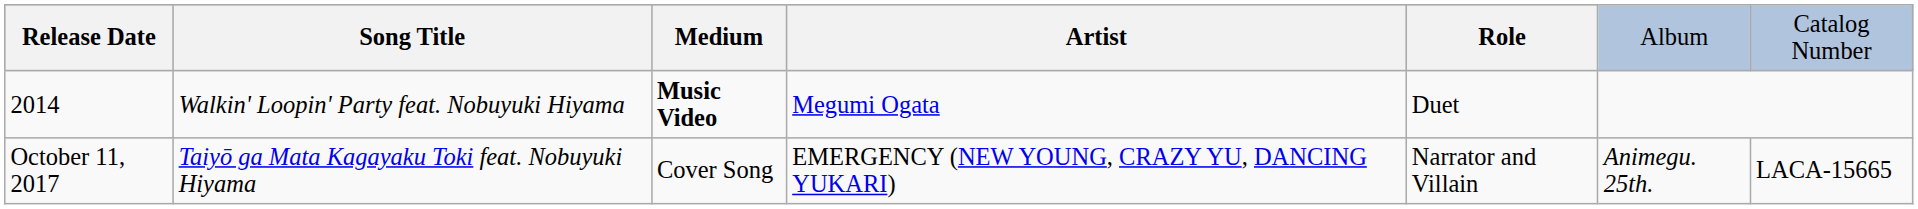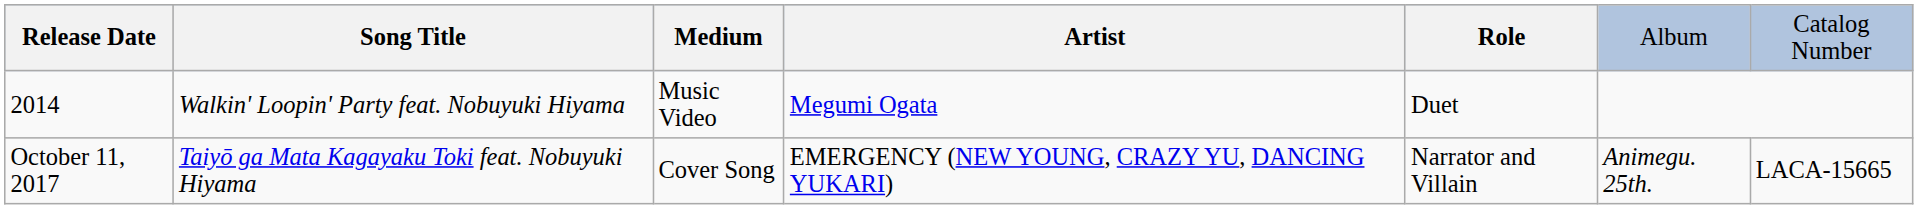(689, 104) bold -> (689, 104) normal
